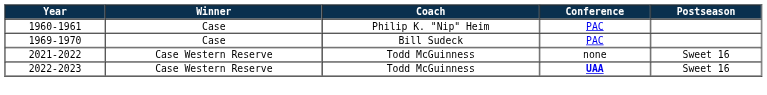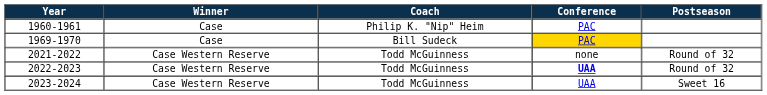(595, 40) no background -> (587, 40) gold background
(706, 55) Sweet 16 -> (702, 55) Round of 32
(706, 69) Sweet 16 -> (702, 69) Round of 32
+ row: (54, 83)
